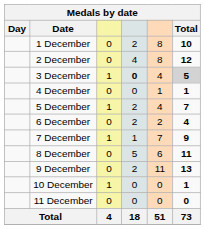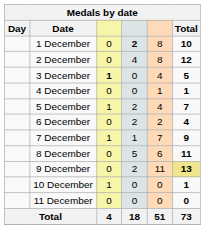(134, 44) normal -> (134, 44) bold
(109, 75) normal -> (109, 75) bold
(134, 75) bold -> (134, 75) normal
(186, 75) lightgrey background -> (186, 75) no background
(186, 170) no background -> (186, 170) khaki background
